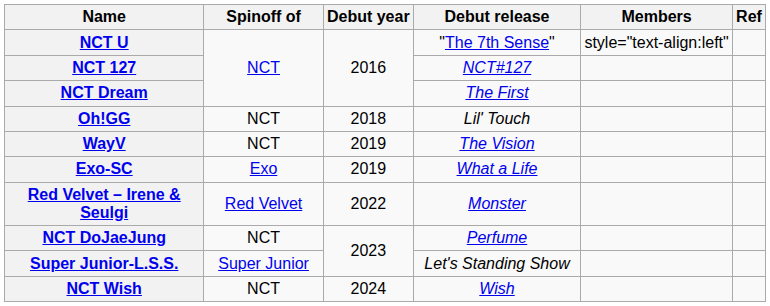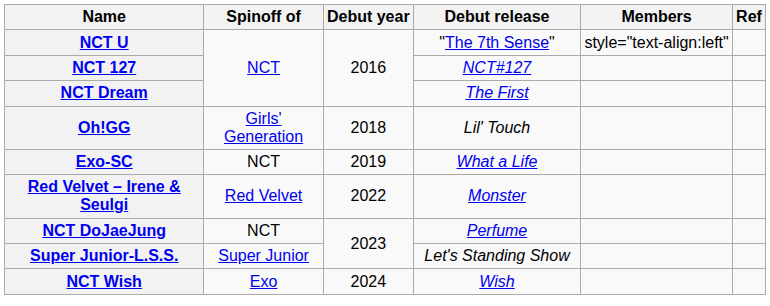(264, 118) NCT -> (264, 127) Girls' Generation
- row: (104, 144)
(264, 169) Exo -> (264, 162) NCT
(264, 288) NCT -> (264, 281) Exo
